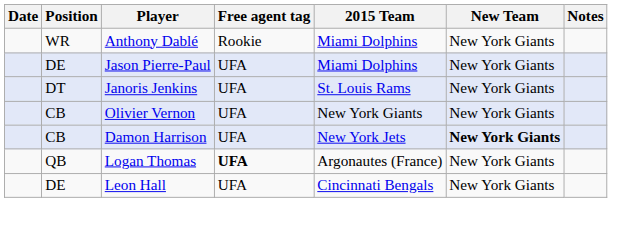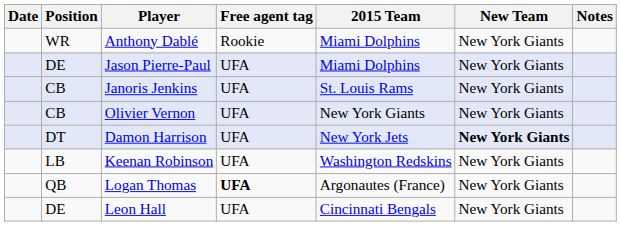(56, 88) DT -> (56, 88) CB
(56, 137) CB -> (56, 137) DT
+ row: (159, 161)
